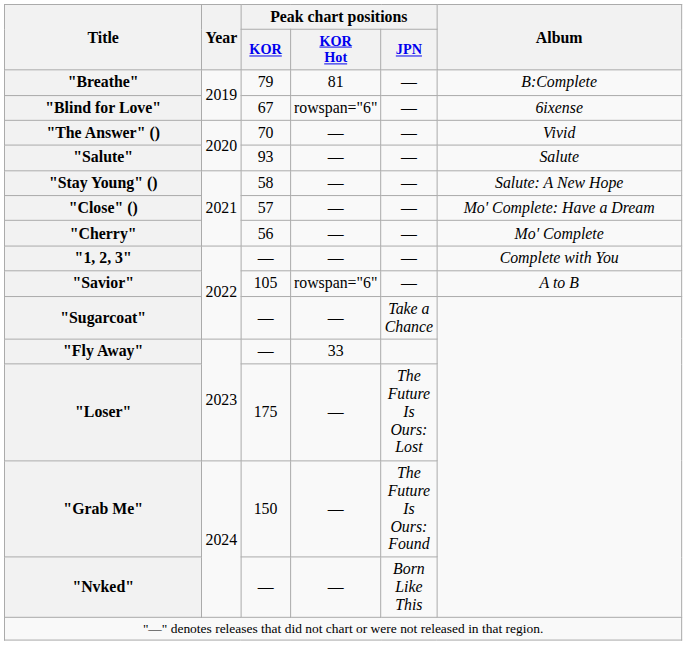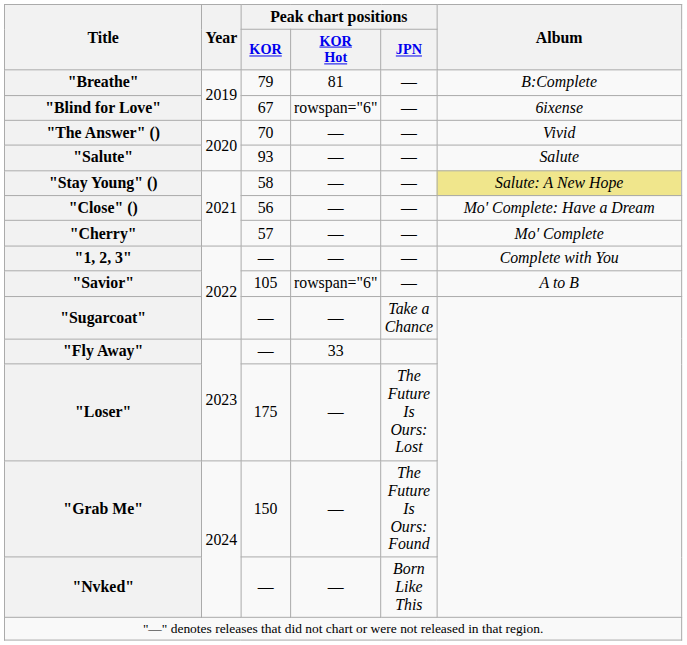(559, 183) no background -> (559, 183) khaki background
(266, 208) 57 -> (266, 208) 56
(266, 233) 56 -> (266, 233) 57
